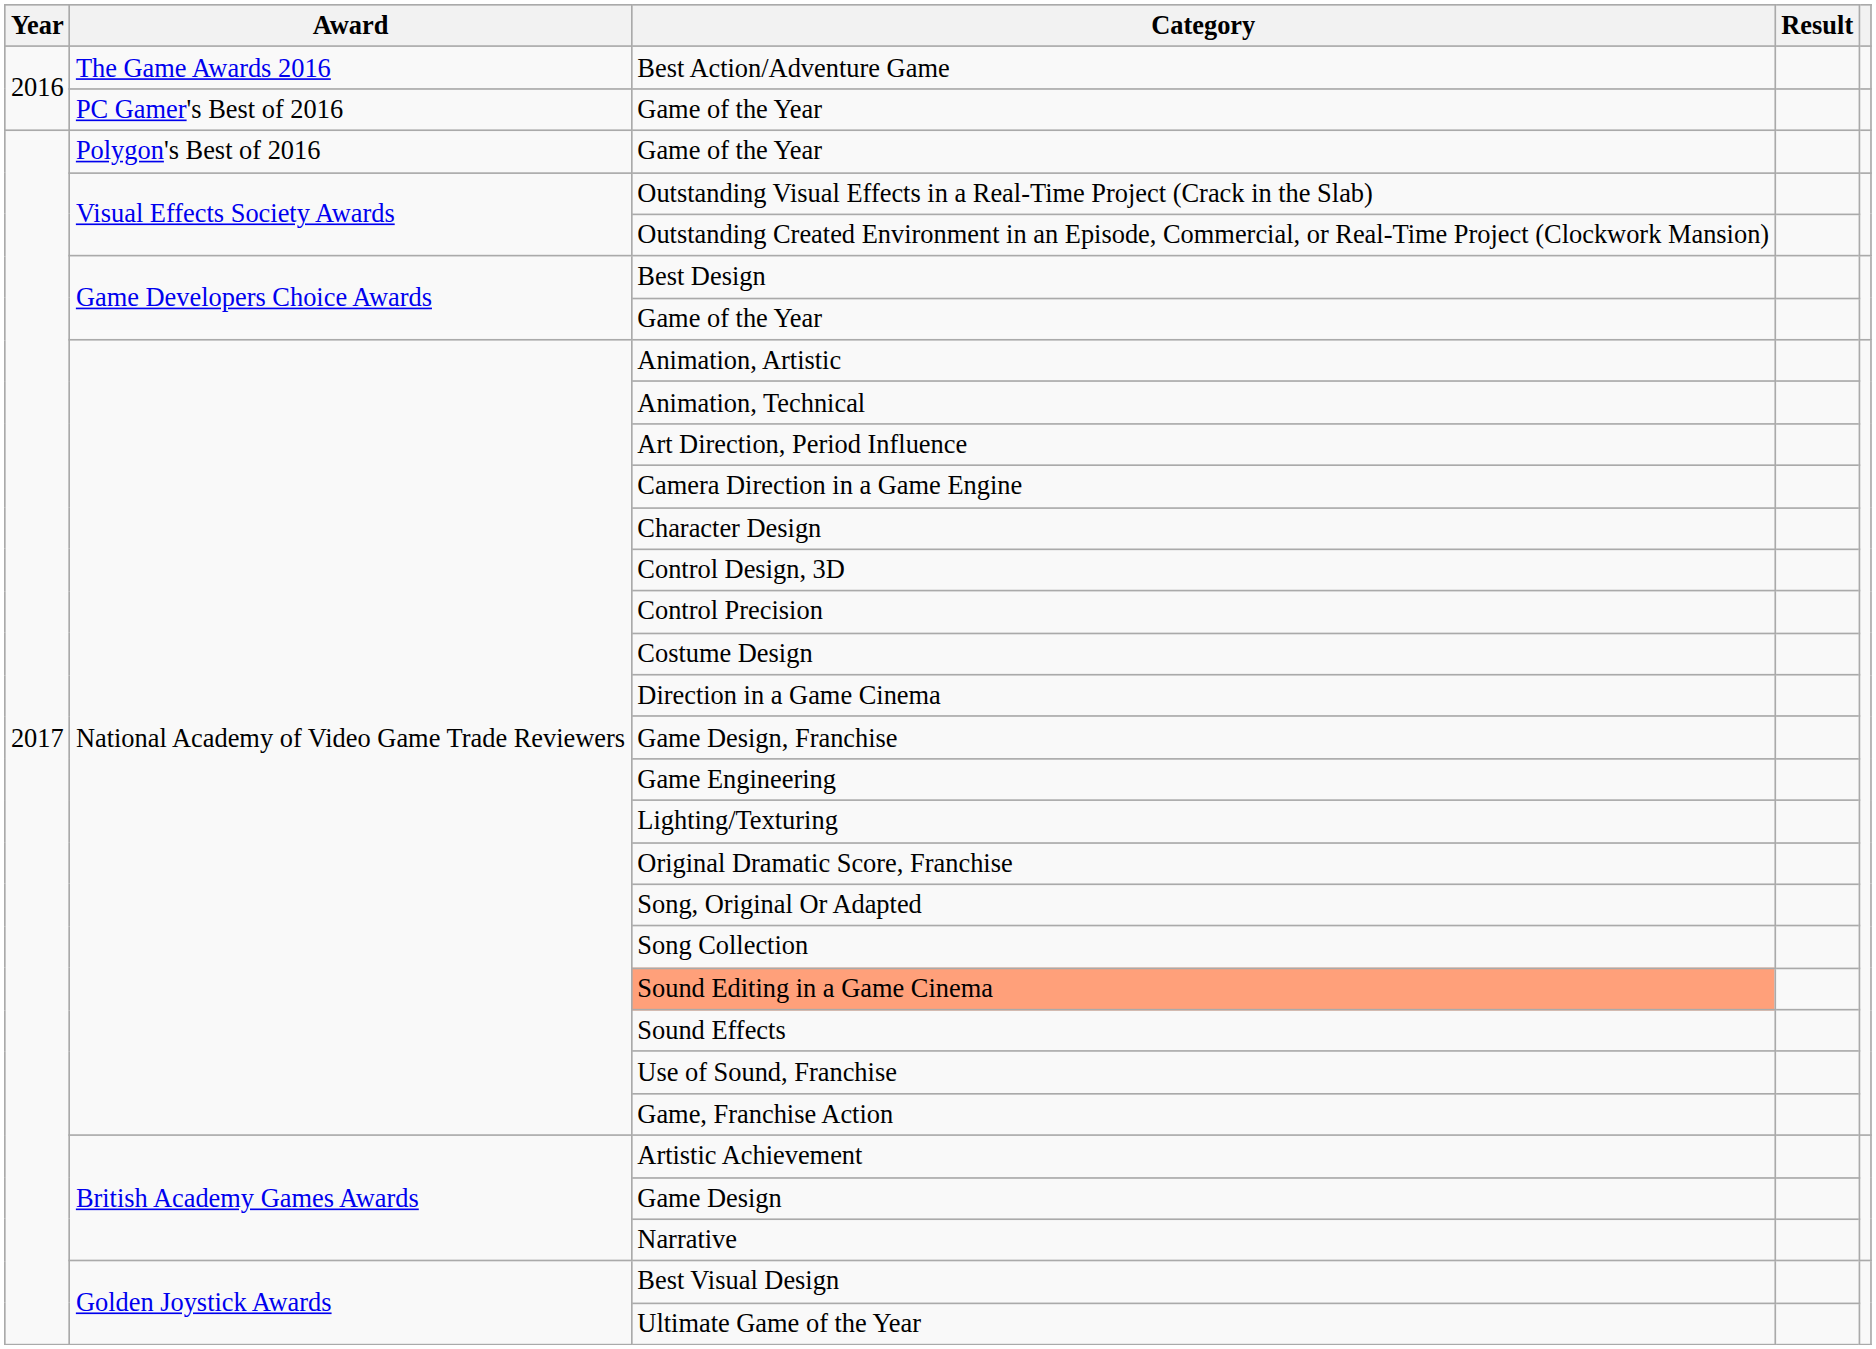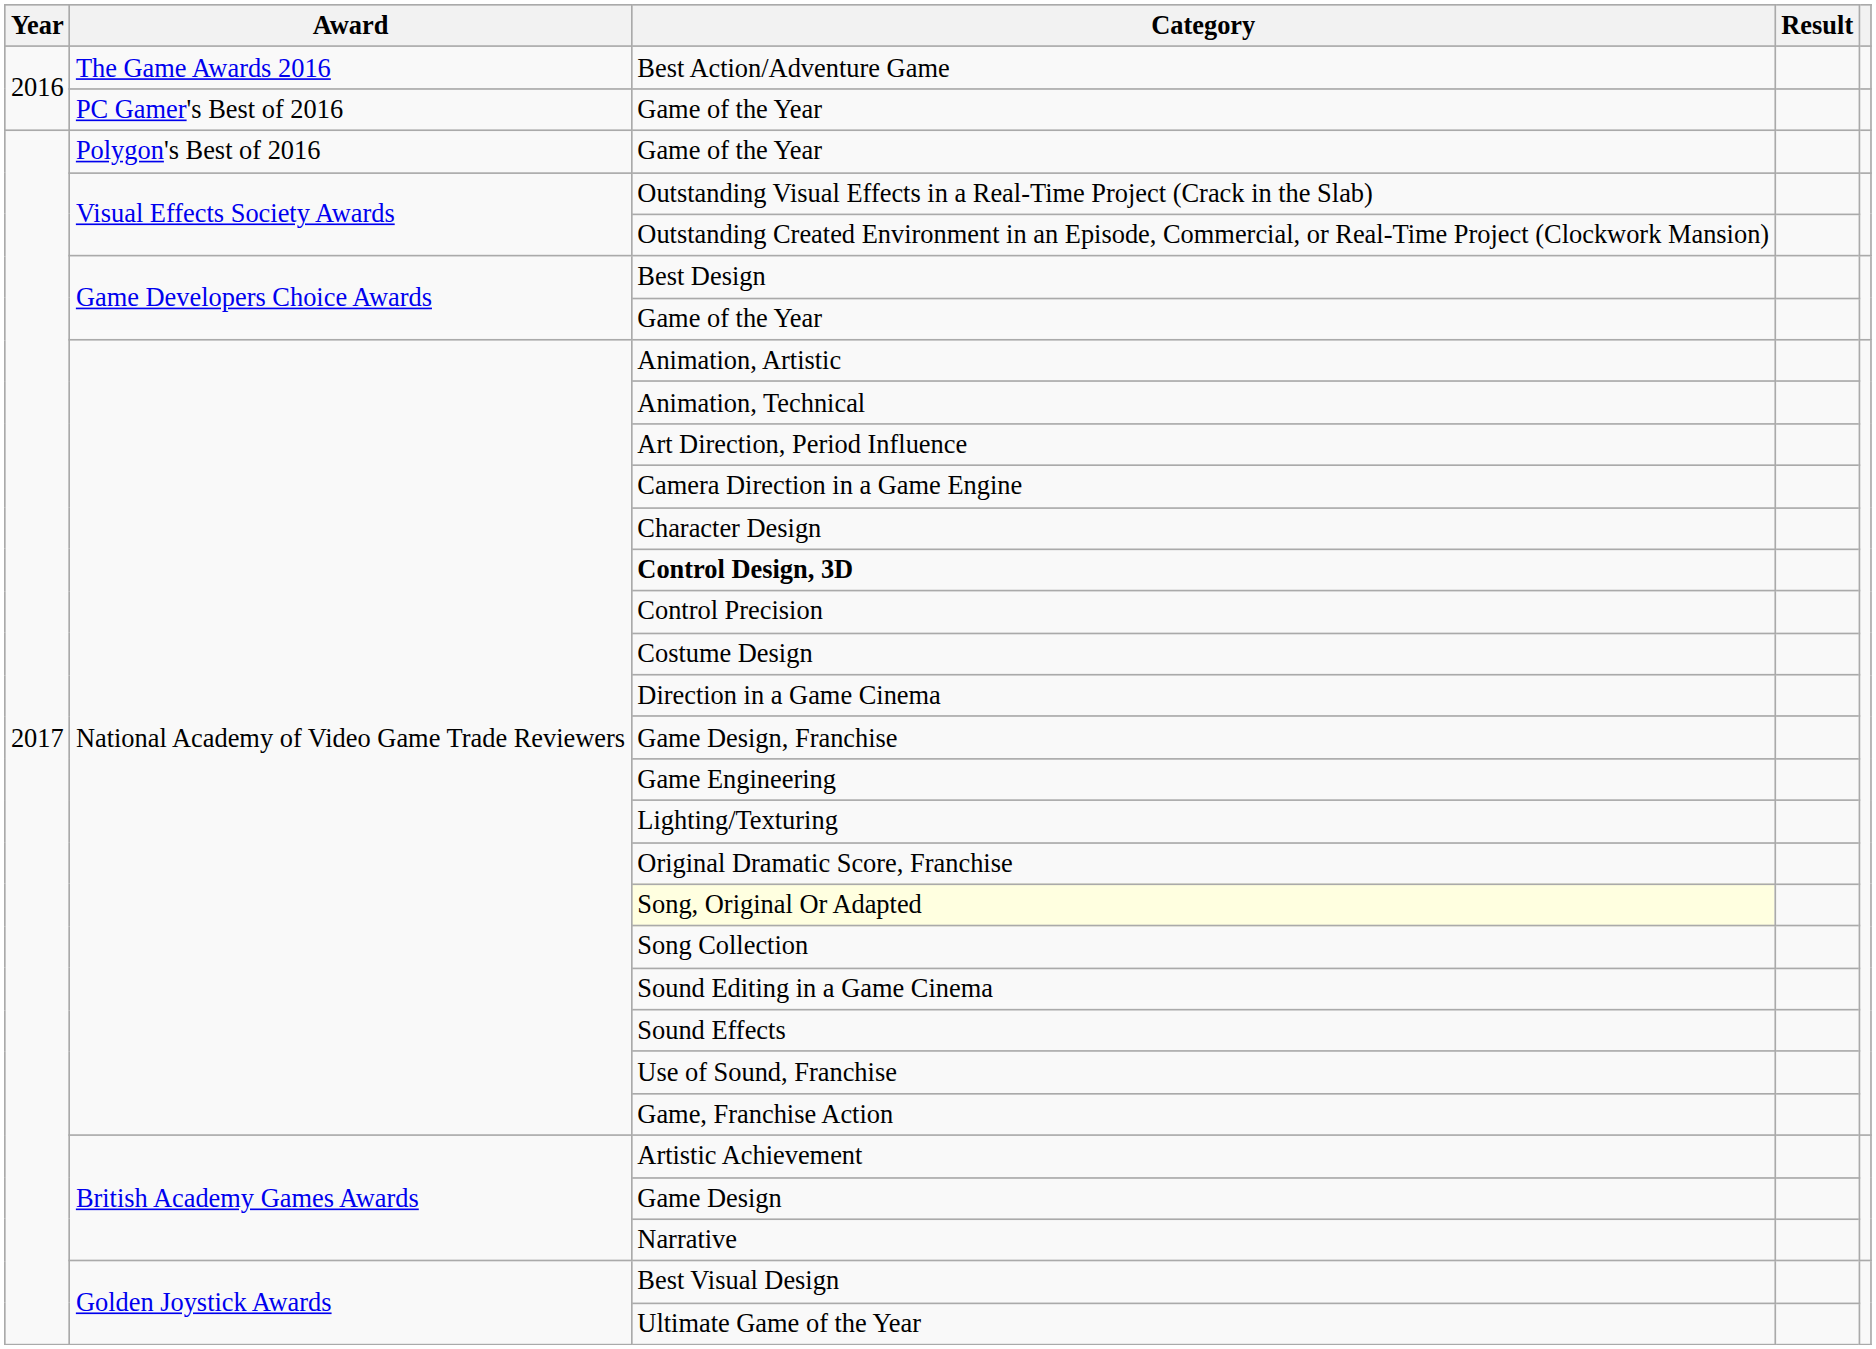(741, 569) normal -> (745, 569) bold
(780, 904) no background -> (780, 904) lightyellow background
(815, 988) lightsalmon background -> (815, 988) no background
